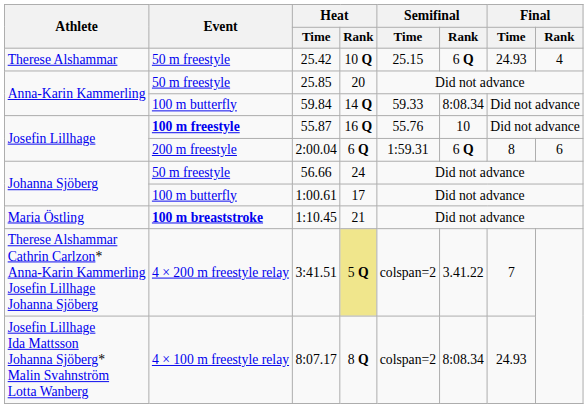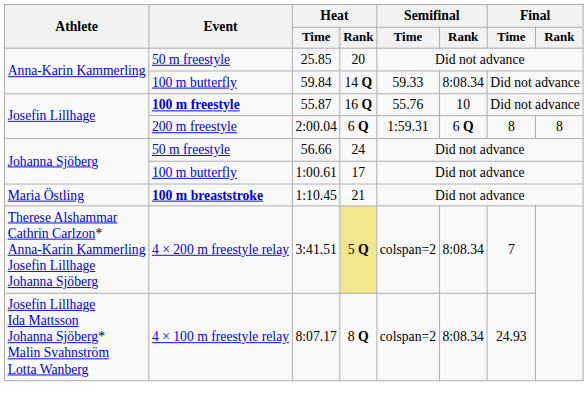- row: (316, 60)
(559, 150) 6 -> (559, 127) 8
(463, 272) 3.41.22 -> (463, 250) 8:08.34
